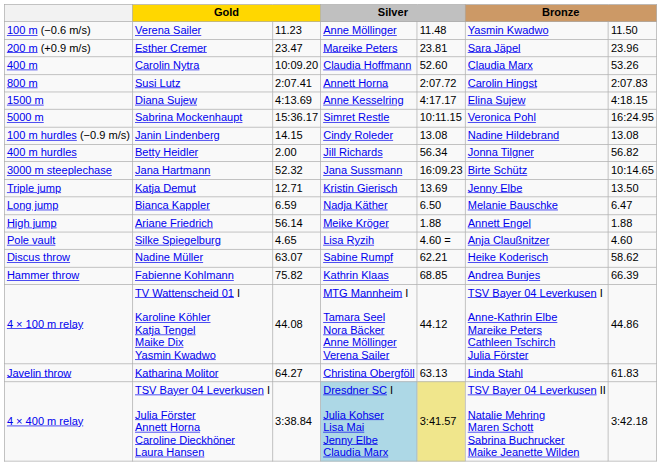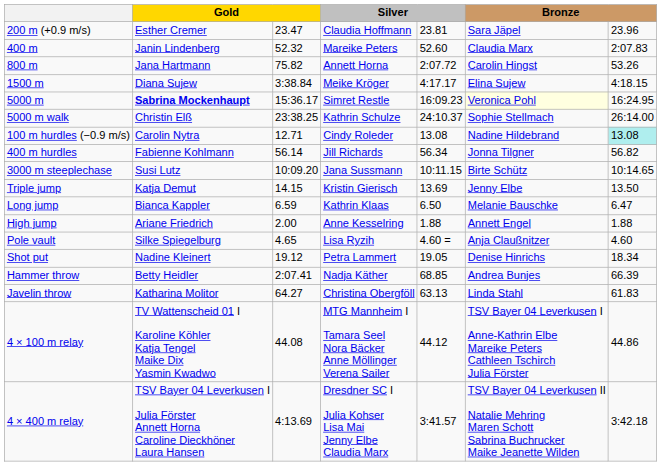- row: (49, 30)
(360, 48) Mareike Peters -> (367, 30) Claudia Hoffmann
(167, 65) Carolin Nytra -> (177, 48) Janin Lindenberg
(297, 65) 10:09.20 -> (289, 48) 52.32
(367, 65) Claudia Hoffmann -> (360, 48) Mareike Peters
(625, 65) 53.26 -> (629, 48) 2:07.83
(158, 83) Susi Lutz -> (173, 65) Jana Hartmann
(294, 83) 2:07.41 -> (289, 65) 75.82
(629, 83) 2:07.83 -> (625, 65) 53.26
(294, 100) 4:13.69 -> (294, 83) 3:38.84
(363, 100) Anne Kesselring -> (356, 83) Meike Kröger
(189, 118) normal -> (192, 100) bold
(441, 118) 10:11.15 -> (441, 100) 16:09.23
(502, 118) no background -> (502, 100) lightyellow background
+ row: (38, 118)
(177, 135) Janin Lindenberg -> (167, 135) Carolin Nytra
(289, 135) 14.15 -> (289, 135) 12.71
(625, 135) no background -> (625, 135) paleturquoise background
(167, 153) Betty Heidler -> (184, 153) Fabienne Kohlmann
(286, 153) 2.00 -> (289, 153) 56.14
(173, 170) Jana Hartmann -> (158, 170) Susi Lutz
(289, 170) 52.32 -> (297, 170) 10:09.20
(441, 170) 16:09.23 -> (441, 170) 10:11.15
(289, 188) 12.71 -> (289, 188) 14.15
(355, 205) Nadja Käther -> (356, 205) Kathrin Klaas
(289, 223) 56.14 -> (286, 223) 2.00
(356, 223) Meike Kröger -> (363, 223) Anne Kesselring
+ row: (27, 258)
- row: (38, 258)
(184, 275) Fabienne Kohlmann -> (167, 275) Betty Heidler
(289, 275) 75.82 -> (294, 275) 2:07.41
(356, 275) Kathrin Klaas -> (355, 275) Nadja Käther
rows swapped: (39, 373) <-> (45, 324)
(294, 421) 3:38.84 -> (294, 421) 4:13.69
(358, 421) lightblue background -> (358, 421) no background
(438, 421) khaki background -> (438, 421) no background
